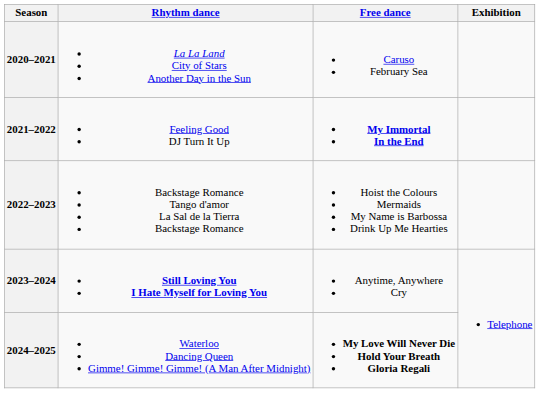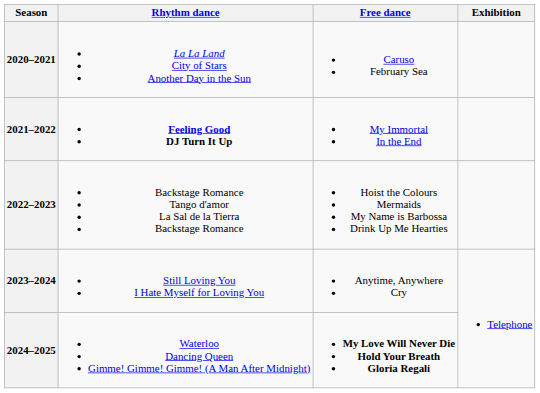(186, 135) normal -> (186, 135) bold
(385, 135) bold -> (385, 135) normal
(186, 287) bold -> (186, 287) normal
